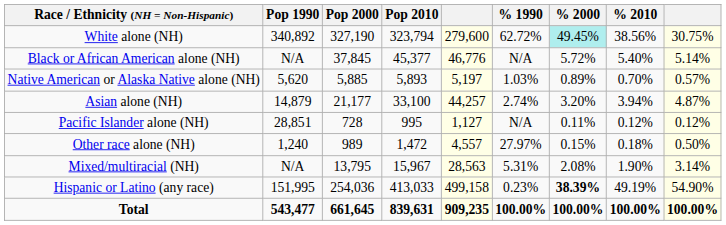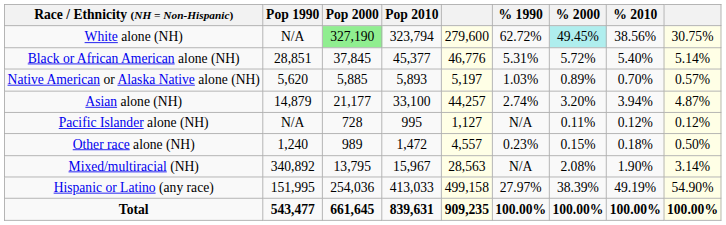(293, 36) 340,892 -> (293, 36) N/A
(352, 36) no background -> (352, 36) lightgreen background
(293, 58) N/A -> (293, 58) 28,851
(521, 58) N/A -> (521, 58) 5.31%
(293, 123) 28,851 -> (293, 123) N/A
(521, 144) 27.97% -> (521, 144) 0.23%
(293, 166) N/A -> (293, 166) 340,892
(521, 166) 5.31% -> (521, 166) N/A
(521, 187) 0.23% -> (521, 187) 27.97%
(578, 187) bold -> (578, 187) normal
